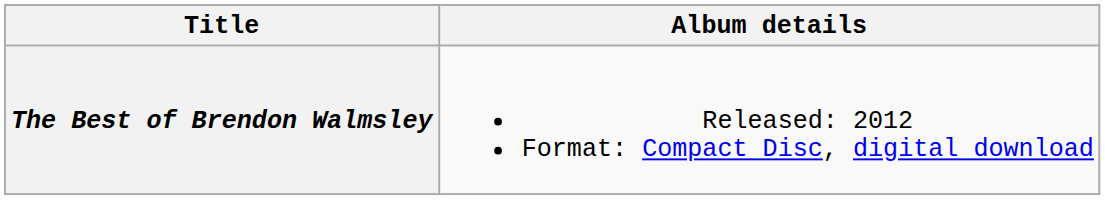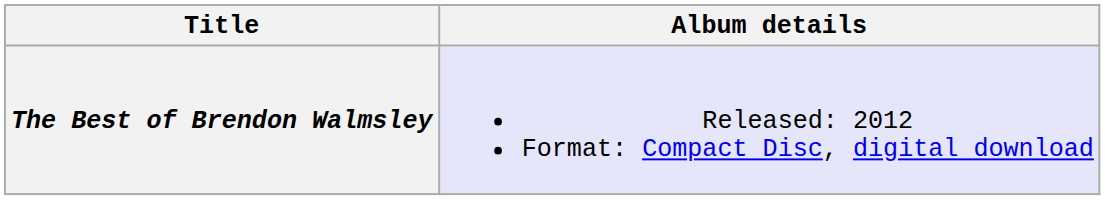(769, 135) no background -> (769, 135) lavender background
